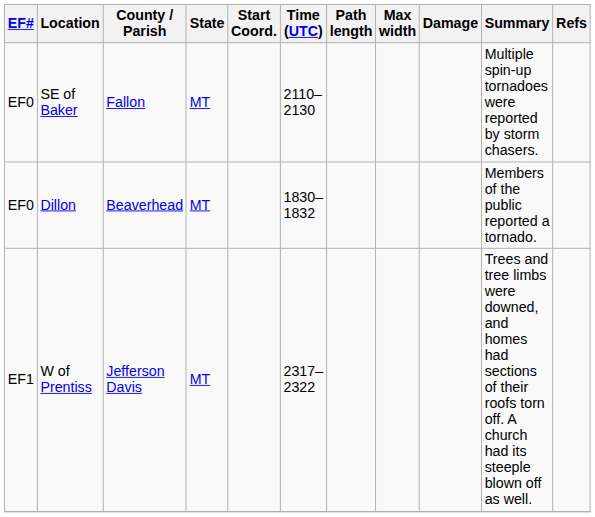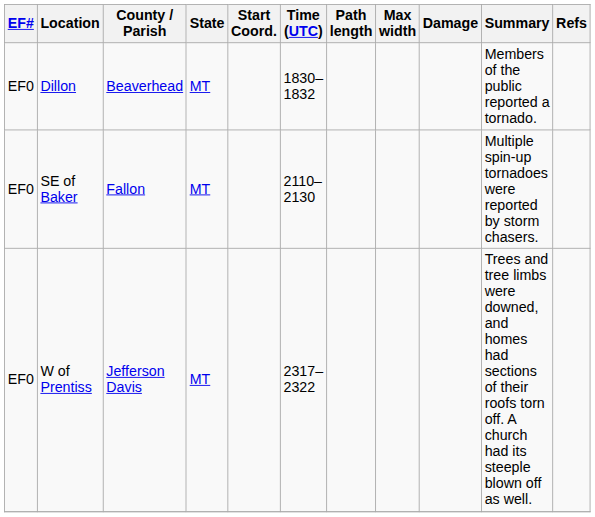rows swapped: (58, 205) <-> (59, 102)
(21, 379) EF1 -> (21, 379) EF0
